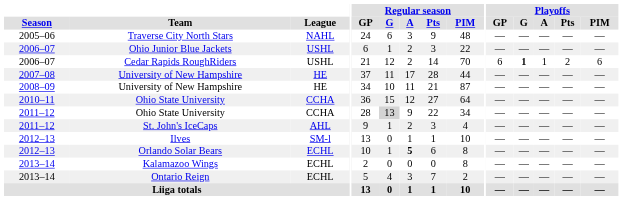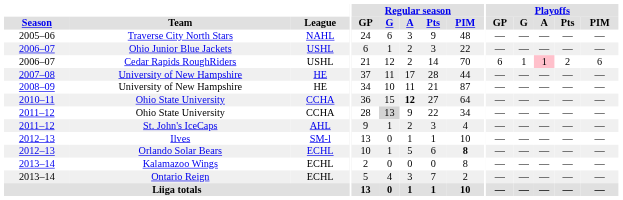(524, 61) bold -> (524, 61) normal
(544, 61) no background -> (544, 61) pink background
(410, 100) normal -> (410, 100) bold
(410, 151) bold -> (410, 151) normal
(465, 151) normal -> (465, 151) bold
